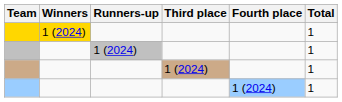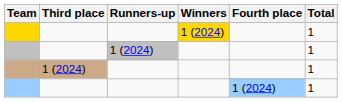columns swapped: (65, 13) <-> (196, 13)
